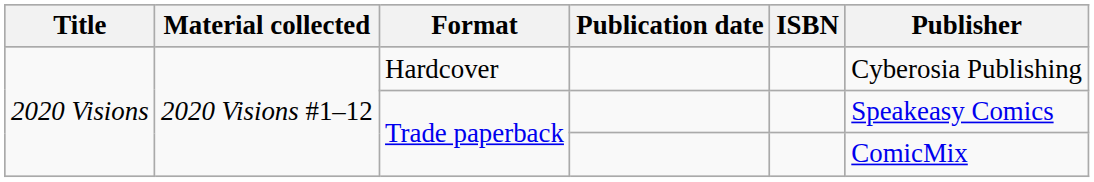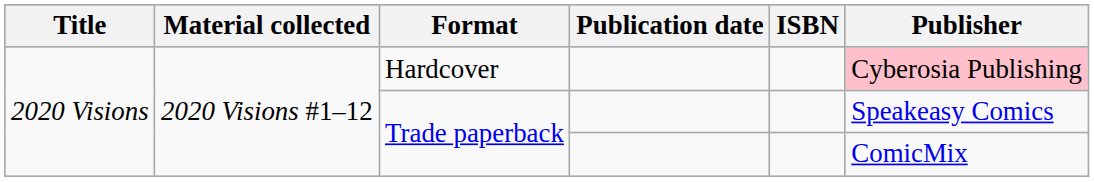(967, 68) no background -> (967, 68) pink background
